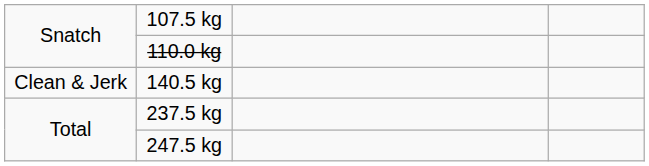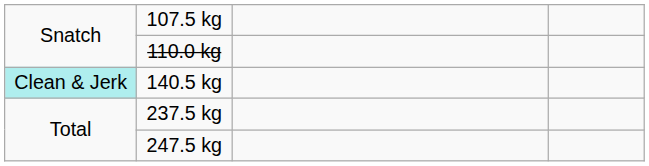(71, 82) no background -> (71, 82) paleturquoise background
